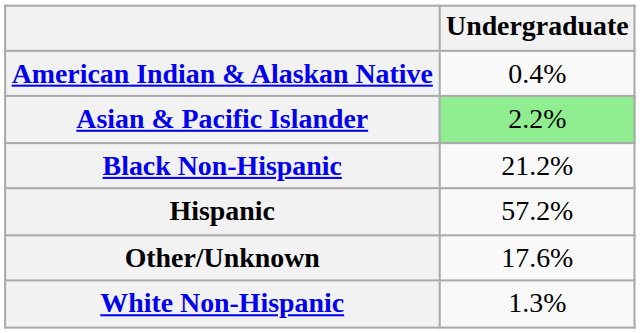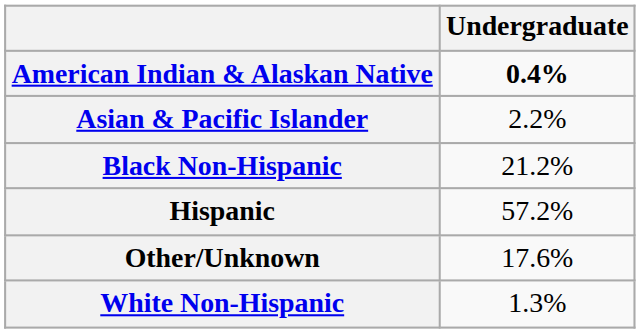(537, 73) normal -> (537, 73) bold
(537, 119) lightgreen background -> (537, 119) no background
